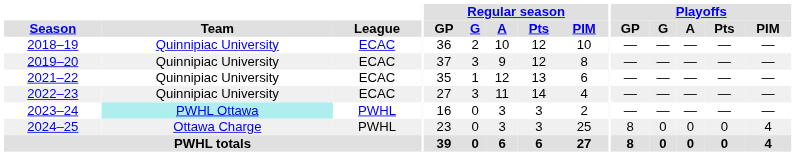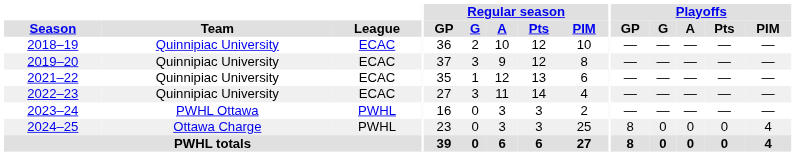(217, 110) paleturquoise background -> (217, 110) no background
